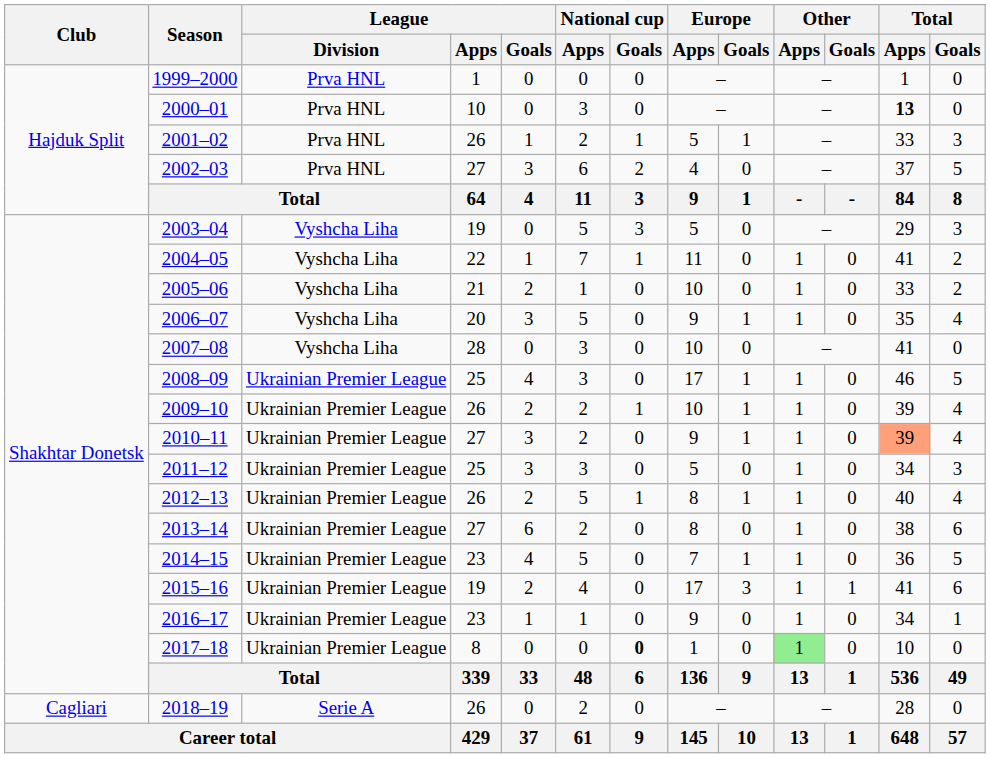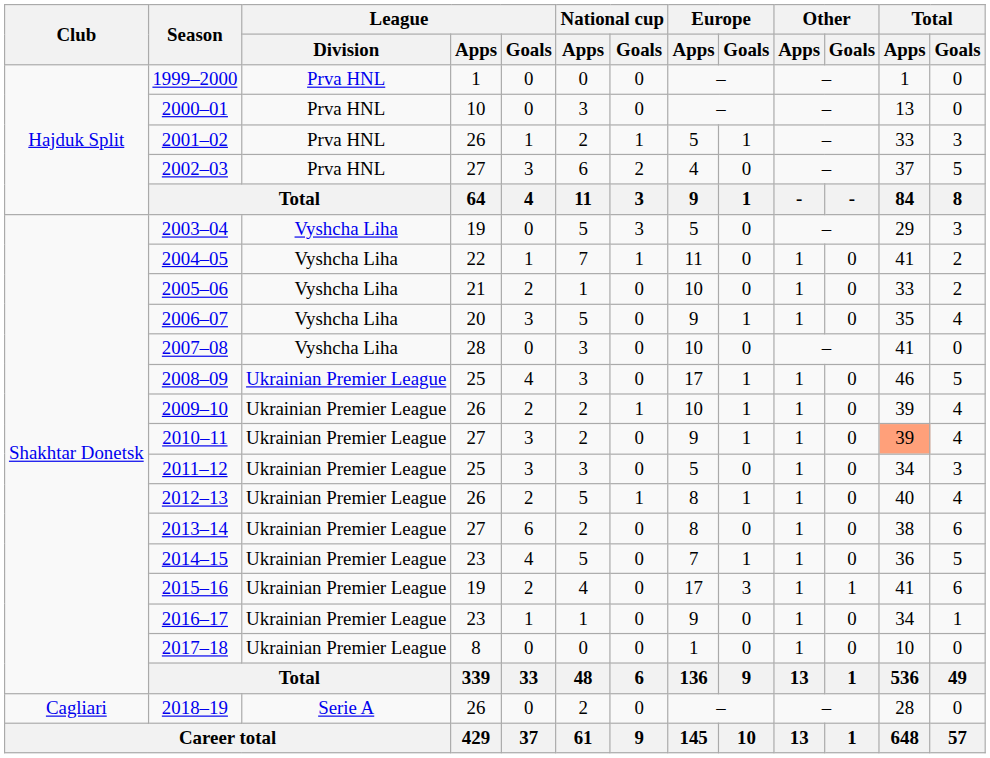(905, 109) bold -> (905, 109) normal
(639, 648) bold -> (639, 648) normal
(799, 648) lightgreen background -> (799, 648) no background
